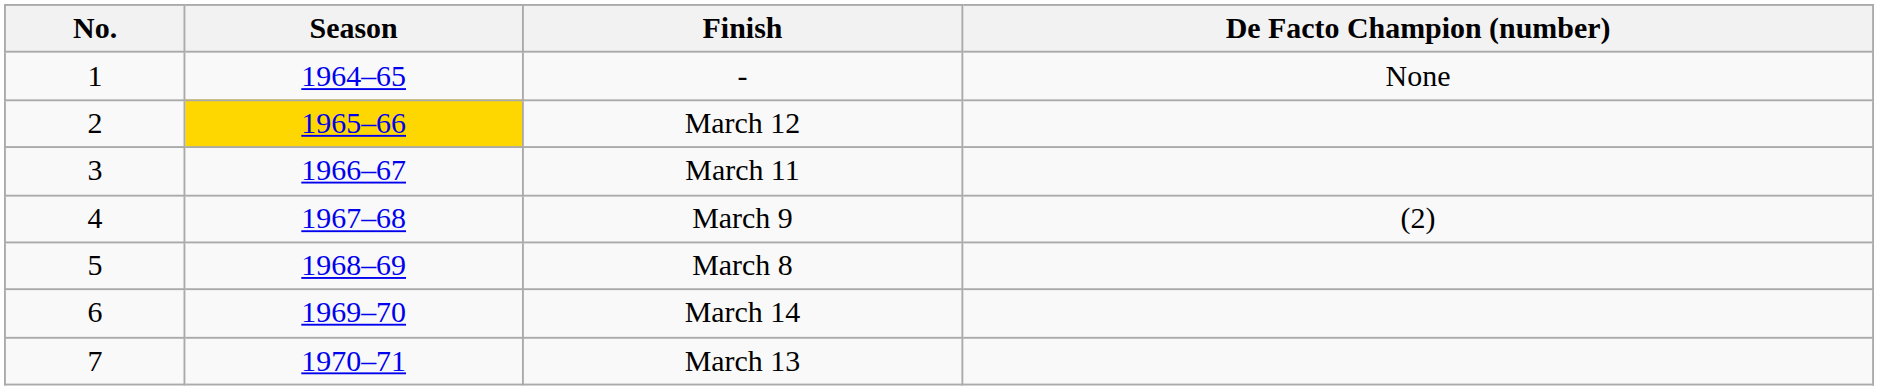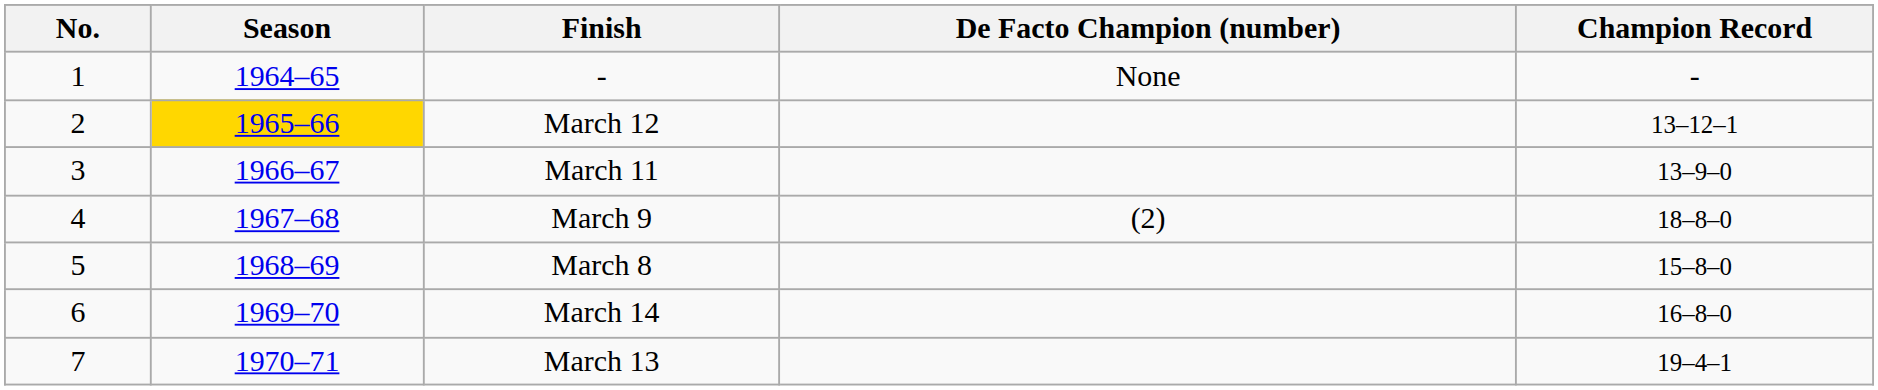+ column: (1695, 28)
